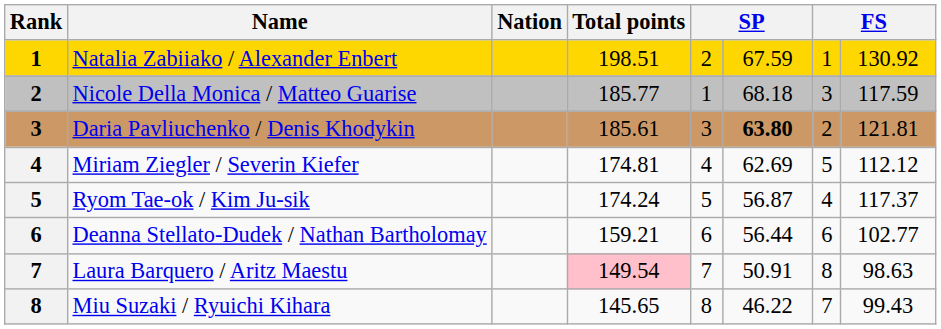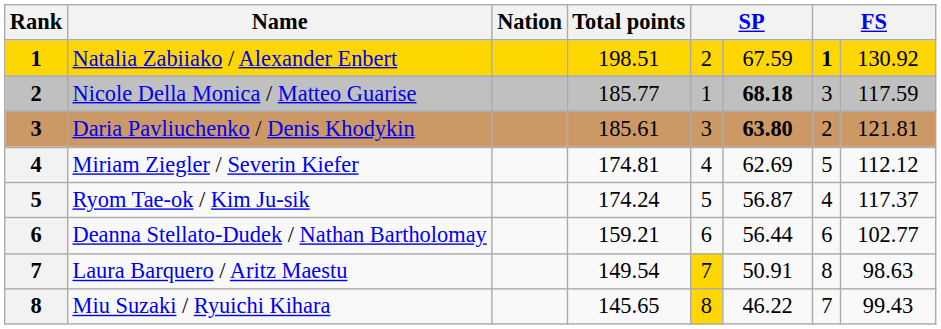(827, 57) normal -> (827, 57) bold
(768, 93) normal -> (768, 93) bold
(629, 270) pink background -> (629, 270) no background
(706, 270) no background -> (706, 270) gold background
(706, 306) no background -> (706, 306) gold background
